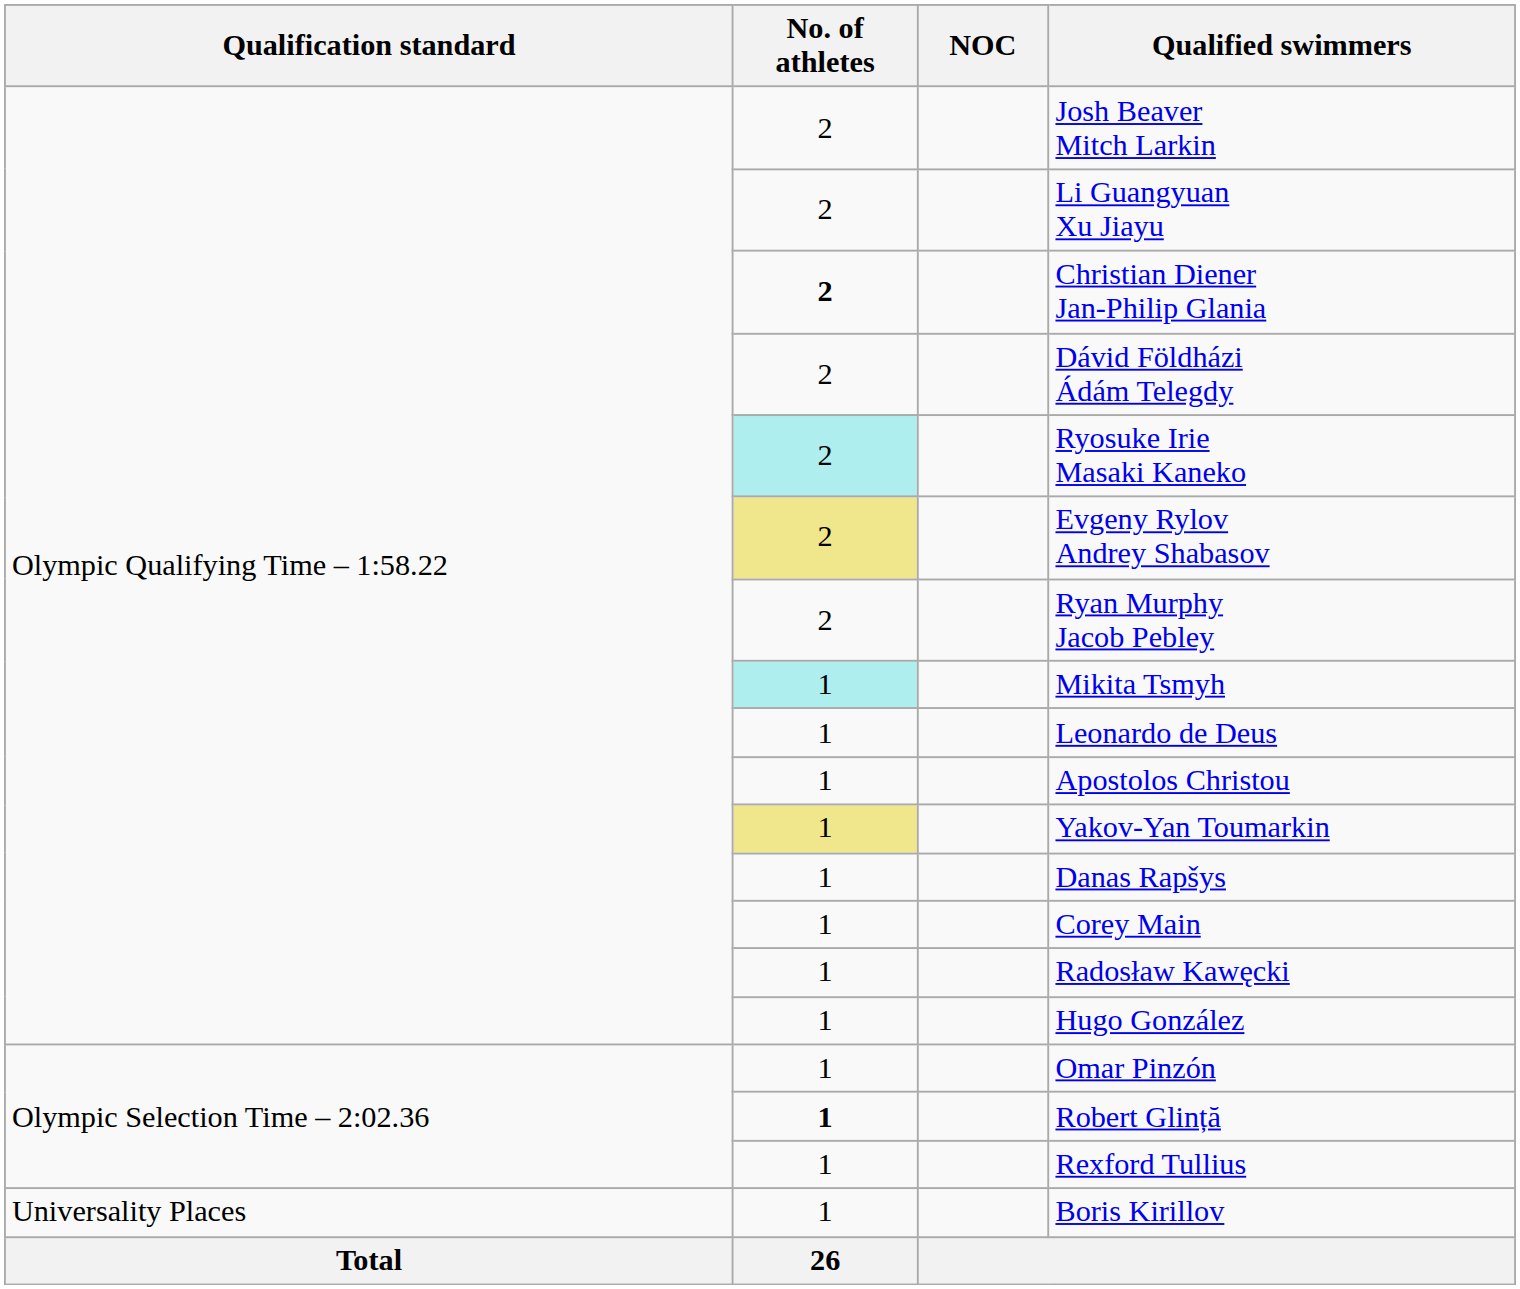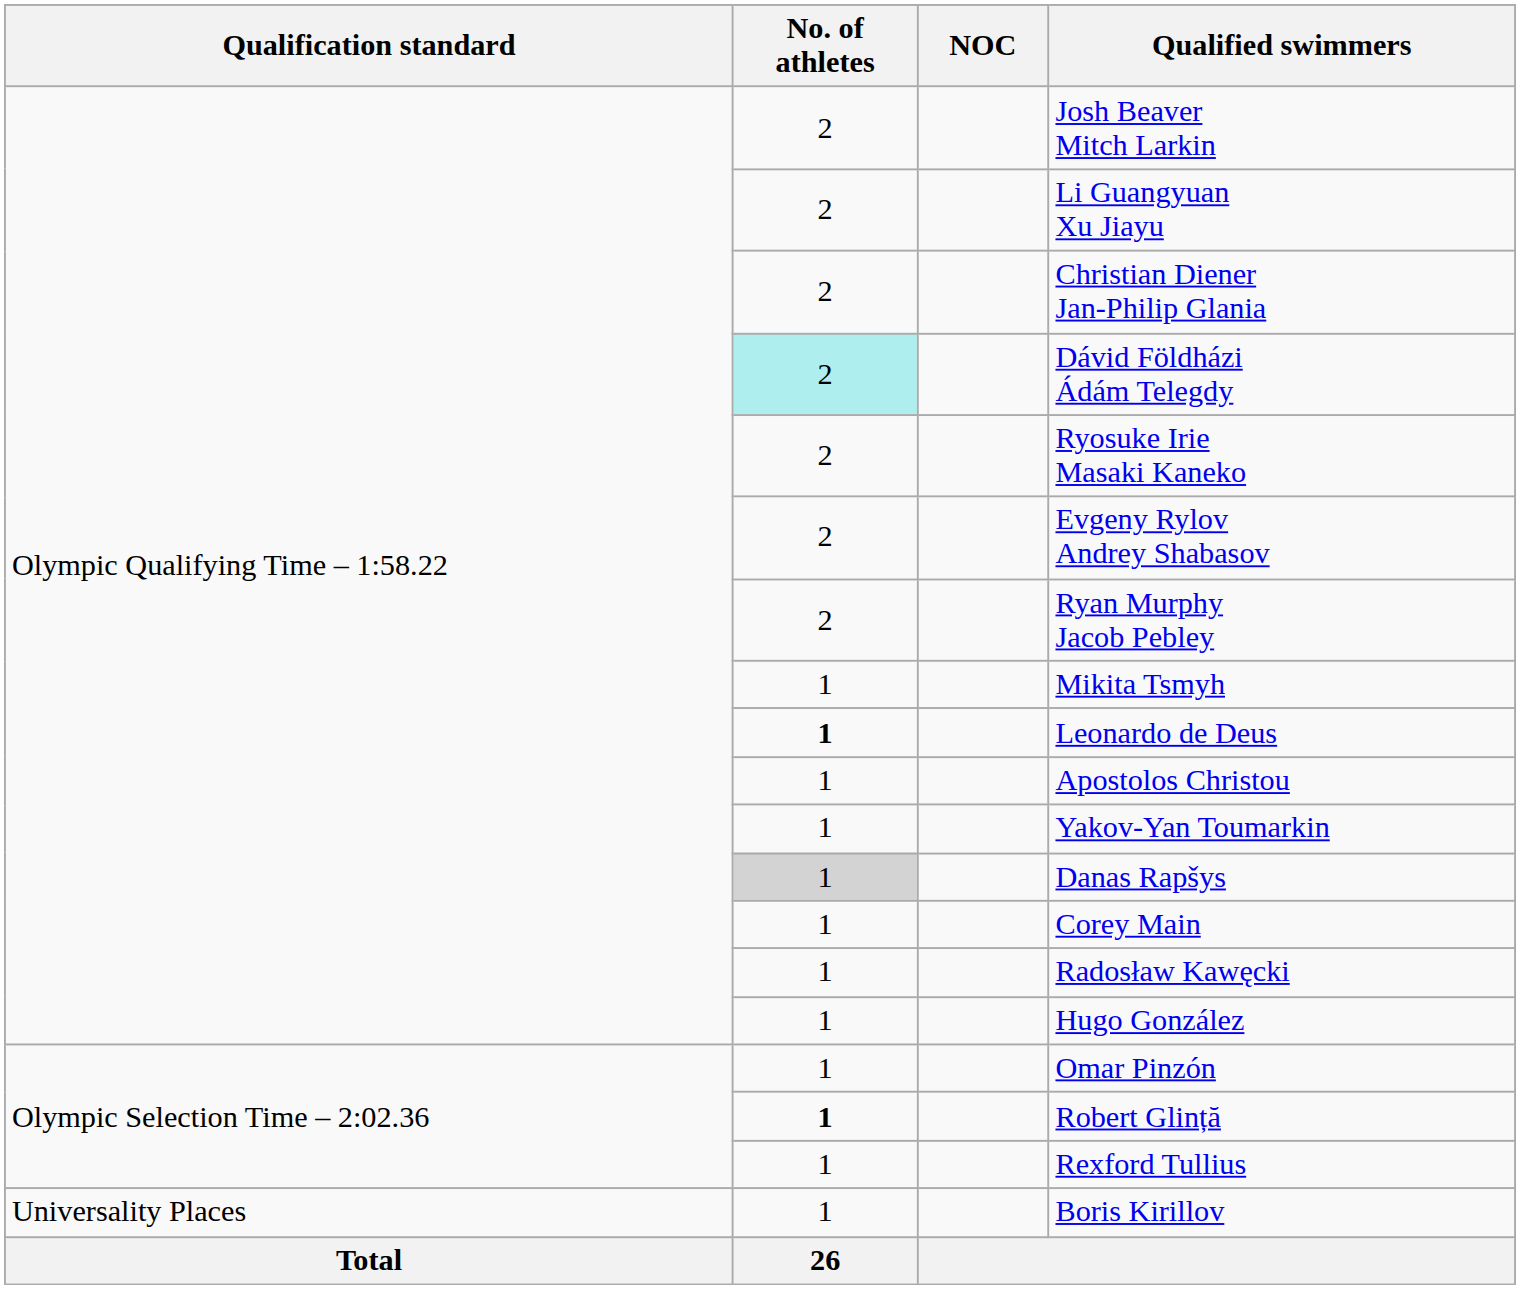(825, 291) bold -> (825, 291) normal
(825, 373) no background -> (825, 373) paleturquoise background
(825, 455) paleturquoise background -> (825, 455) no background
(825, 537) khaki background -> (825, 537) no background
(825, 684) paleturquoise background -> (825, 684) no background
(825, 732) normal -> (825, 732) bold
(825, 828) khaki background -> (825, 828) no background
(825, 876) no background -> (825, 876) lightgrey background
